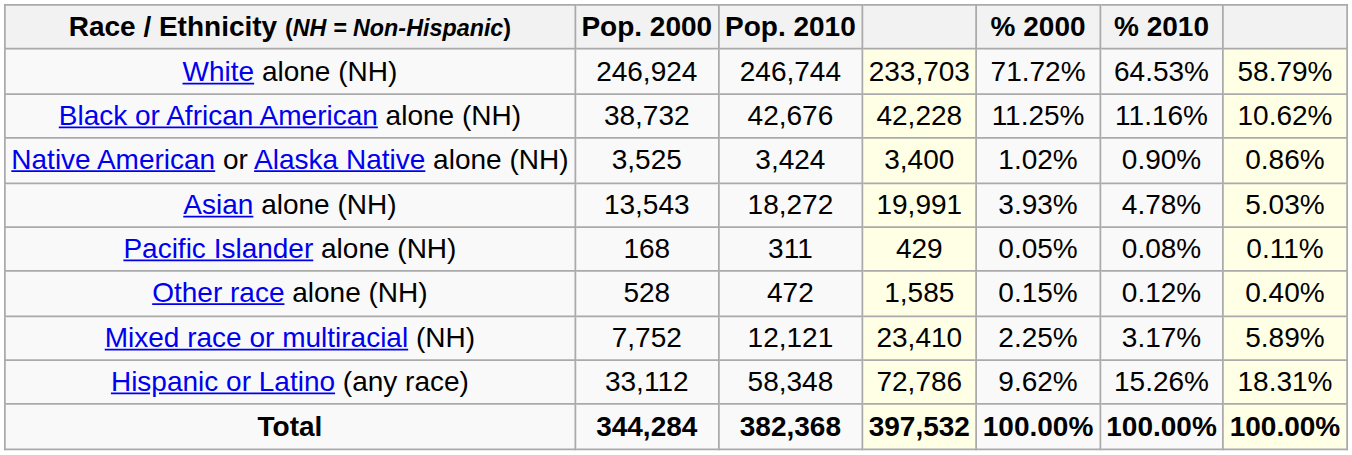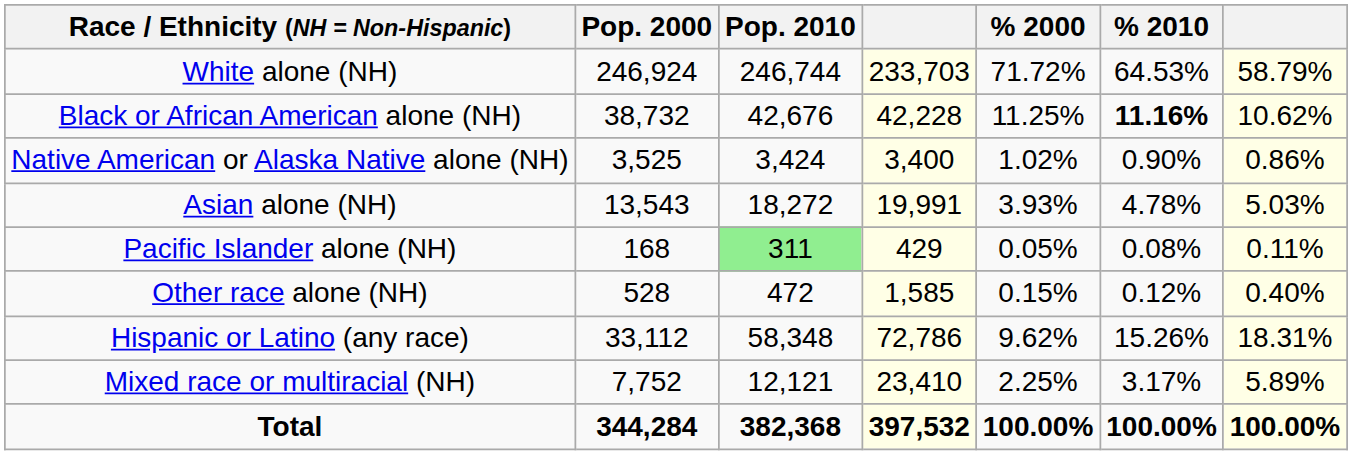(1162, 115) normal -> (1162, 115) bold
(790, 248) no background -> (790, 248) lightgreen background
rows swapped: (290, 337) <-> (290, 381)
